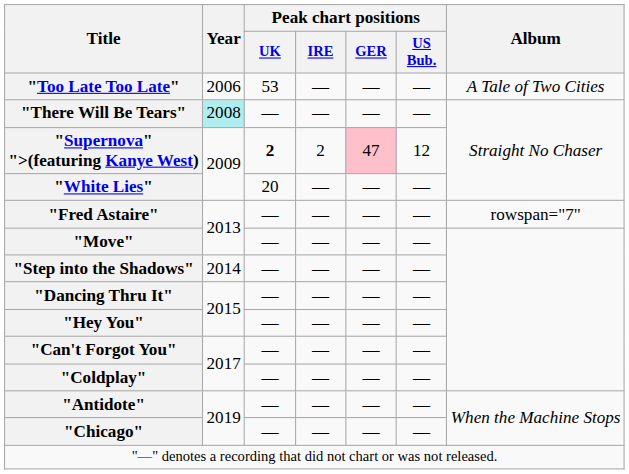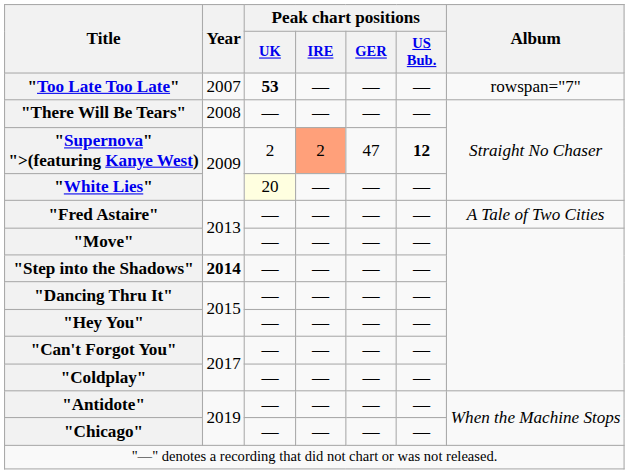(224, 86) 2006 -> (224, 86) 2007
(270, 86) normal -> (270, 86) bold
(536, 86) A Tale of Two Cities -> (536, 86) rowspan="7"
(224, 113) paleturquoise background -> (224, 113) no background
(270, 150) bold -> (270, 150) normal
(321, 150) no background -> (321, 150) lightsalmon background
(371, 150) pink background -> (371, 150) no background
(422, 150) normal -> (422, 150) bold
(270, 187) no background -> (270, 187) lightyellow background
(536, 214) rowspan="7" -> (536, 214) A Tale of Two Cities
(224, 268) normal -> (224, 268) bold
